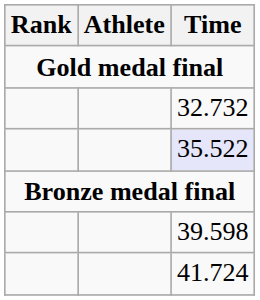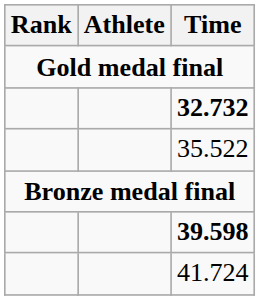(213, 107) normal -> (213, 107) bold
(213, 149) lavender background -> (213, 149) no background
(213, 231) normal -> (213, 231) bold
